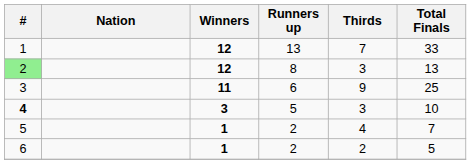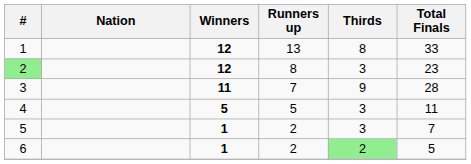(362, 48) 7 -> (362, 48) 8
(431, 68) 13 -> (431, 68) 23
(293, 88) 6 -> (293, 88) 7
(431, 88) 25 -> (431, 88) 28
(23, 108) bold -> (23, 108) normal
(224, 108) 3 -> (224, 108) 5
(431, 108) 10 -> (431, 108) 11
(362, 128) 4 -> (362, 128) 3
(362, 149) no background -> (362, 149) lightgreen background
